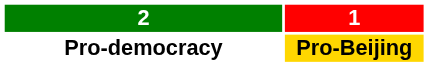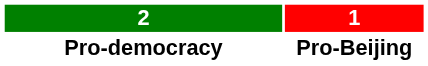(354, 48) gold background -> (354, 48) no background
